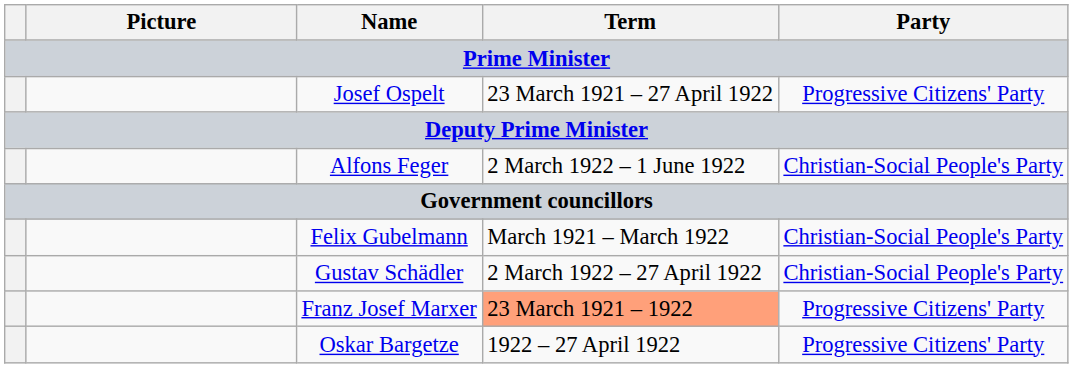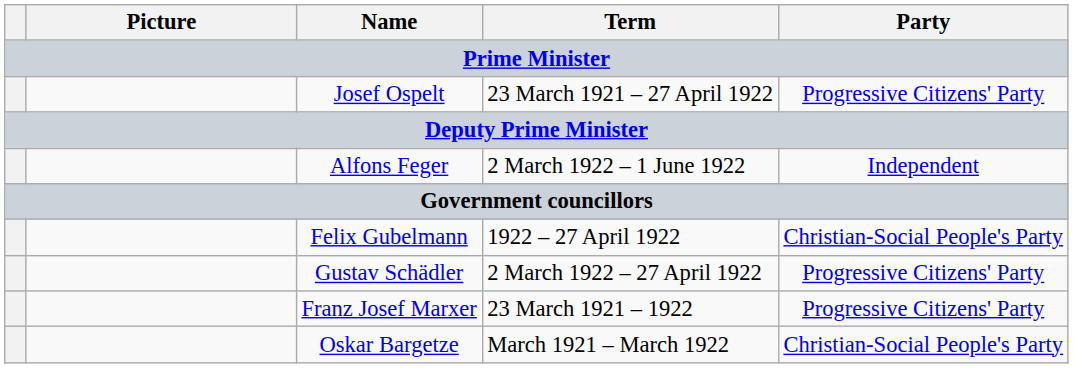(923, 165) Christian-Social People's Party -> (923, 165) Independent
(608, 237) March 1921 – March 1922 -> (584, 237) 1922 – 27 April 1922
(923, 272) Christian-Social People's Party -> (923, 272) Progressive Citizens' Party
(590, 308) lightsalmon background -> (590, 308) no background
(584, 344) 1922 – 27 April 1922 -> (608, 344) March 1921 – March 1922
(923, 344) Progressive Citizens' Party -> (923, 344) Christian-Social People's Party
